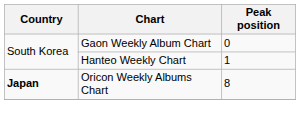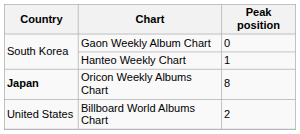+ row: (138, 114)
